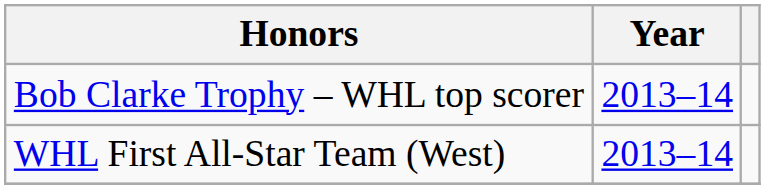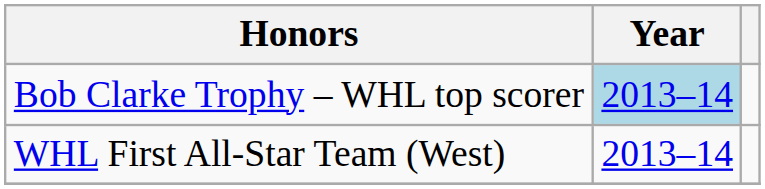(667, 93) no background -> (667, 93) lightblue background
